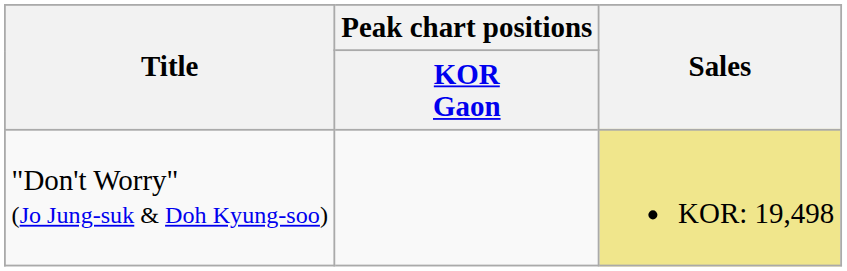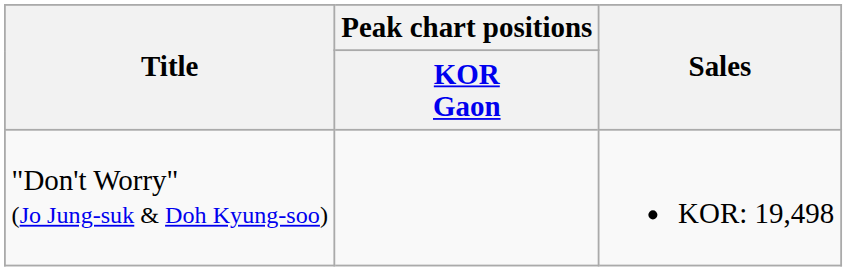(720, 214) khaki background -> (720, 214) no background
